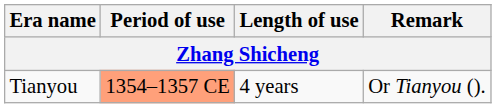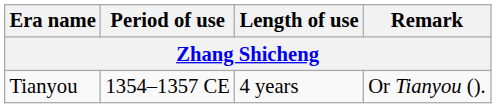(168, 86) lightsalmon background -> (168, 86) no background
